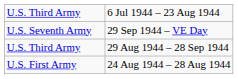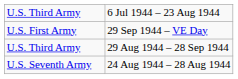(49, 30) U.S. Seventh Army -> (42, 30) U.S. First Army
(42, 64) U.S. First Army -> (49, 64) U.S. Seventh Army
